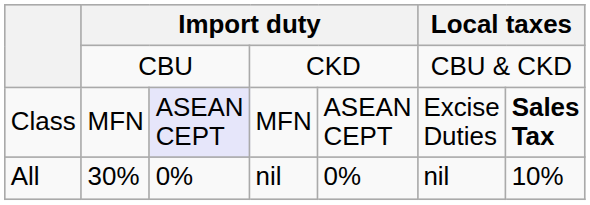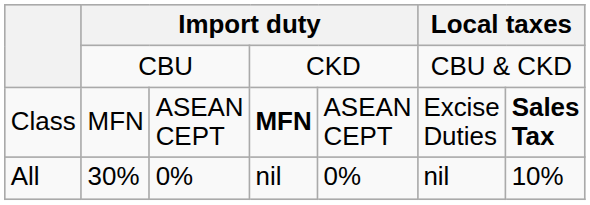(200, 121) lavender background -> (200, 121) no background
(284, 121) normal -> (284, 121) bold
